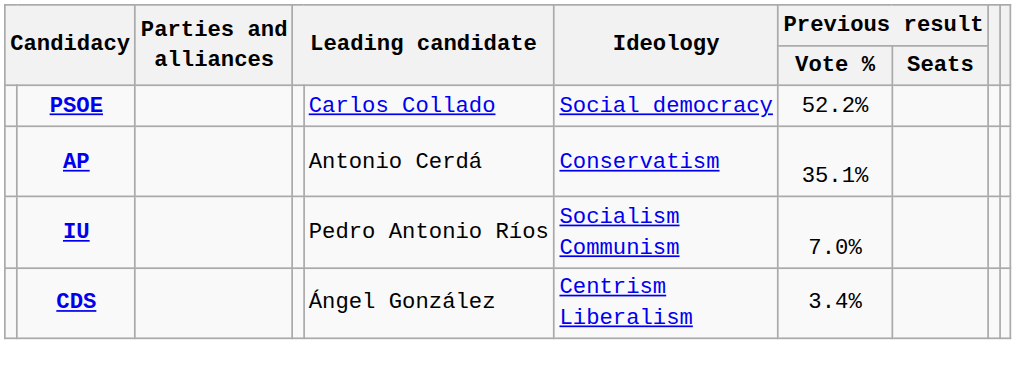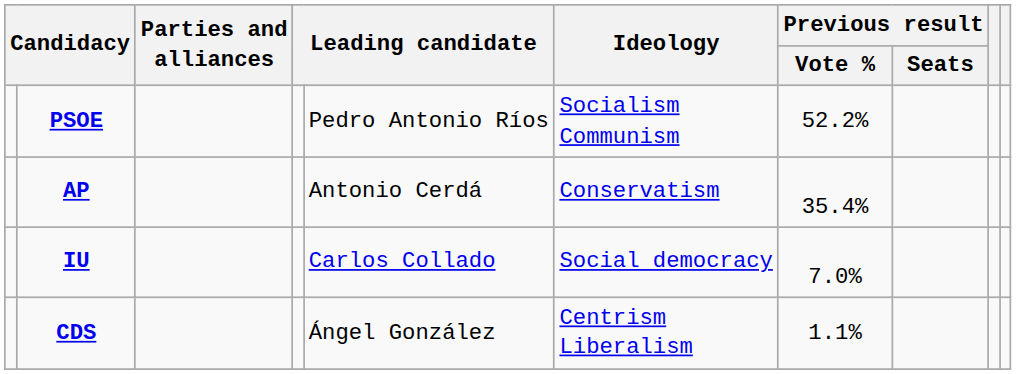(402, 106) Carlos Collado -> (429, 121) Pedro Antonio Ríos
(666, 106) Social democracy -> (619, 121) Socialism Communism
(835, 176) 35.1% -> (835, 206) 35.4%
(429, 232) Pedro Antonio Ríos -> (402, 262) Carlos Collado
(619, 232) Socialism Communism -> (666, 262) Social democracy
(835, 303) 3.4% -> (835, 333) 1.1%
